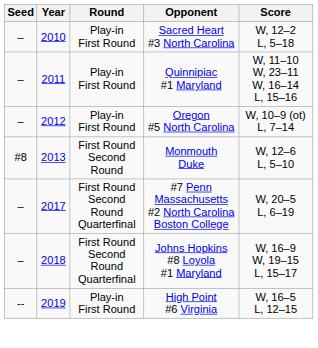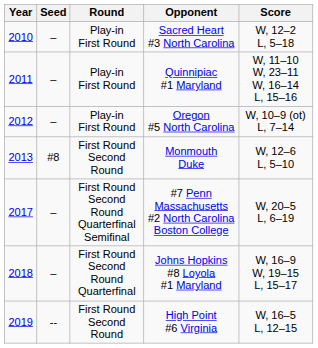columns swapped: (53, 13) <-> (21, 13)
(107, 206) First Round Second Round Quarterfinal -> (107, 212) First Round Second Round Quarterfinal Semifinal
(107, 303) Play-in First Round -> (107, 322) First Round Second Round
